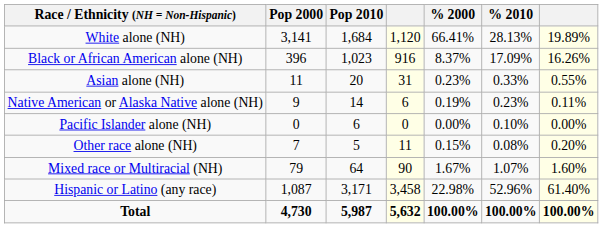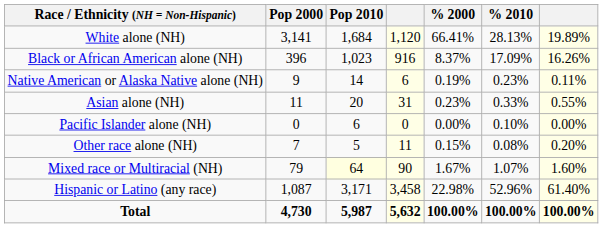rows swapped: (135, 102) <-> (135, 80)
(356, 168) no background -> (356, 168) lightyellow background
